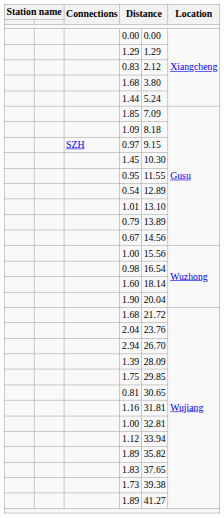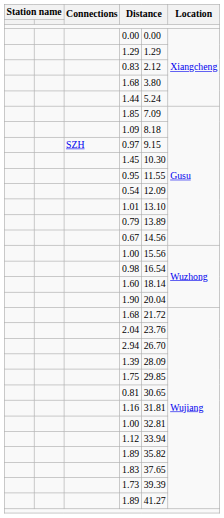(155, 191) 12.89 -> (155, 191) 12.09
(155, 485) 39.38 -> (155, 485) 39.39
